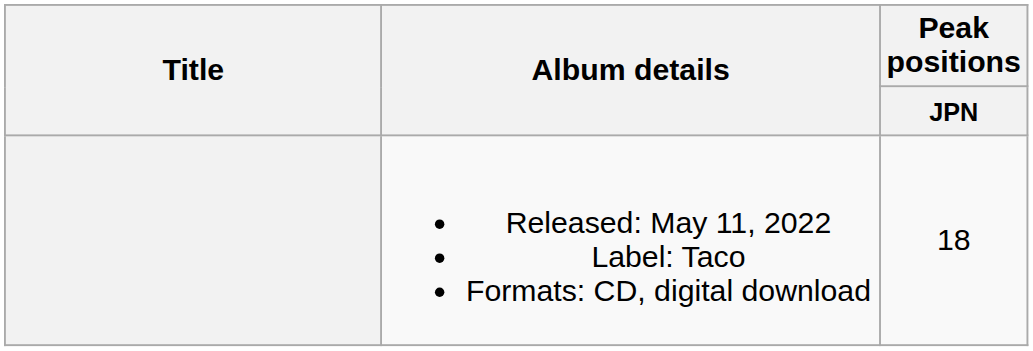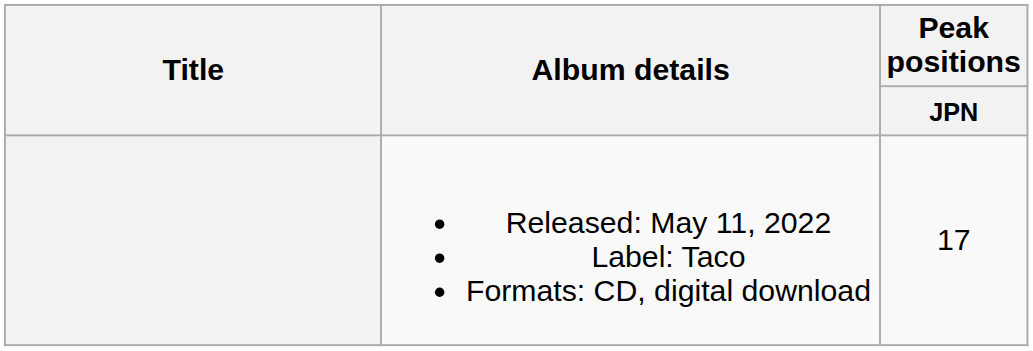(954, 239) 18 -> (954, 239) 17
